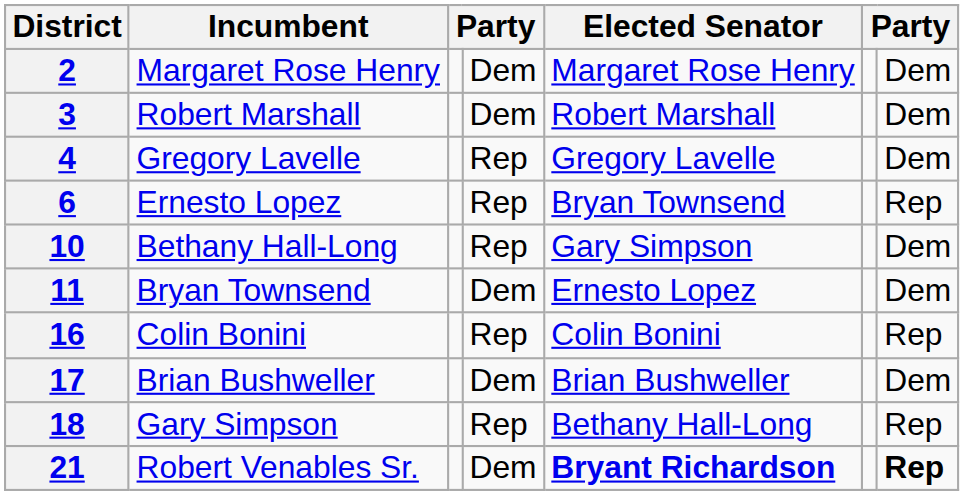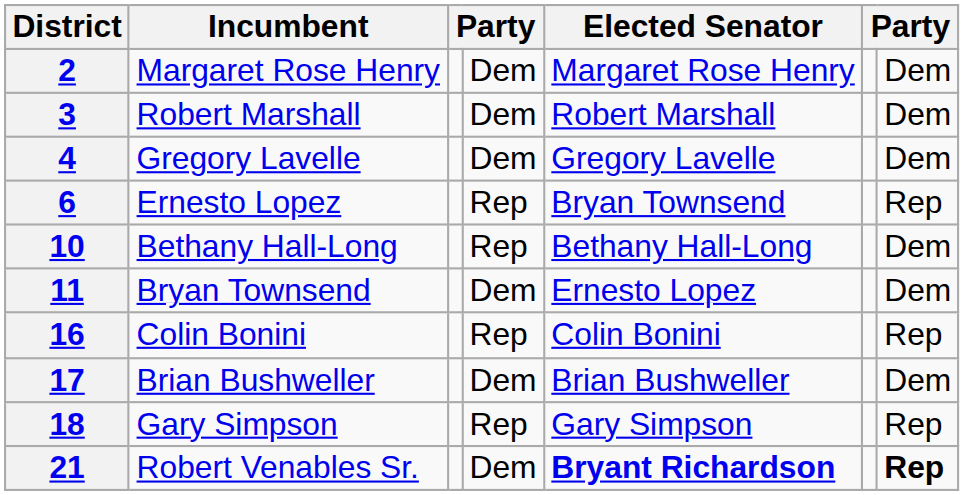(499, 158) Rep -> (503, 158) Dem
(652, 246) Gary Simpson -> (682, 246) Bethany Hall-Long
(682, 422) Bethany Hall-Long -> (652, 422) Gary Simpson
